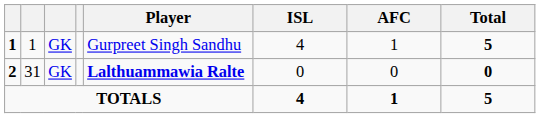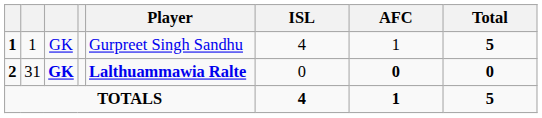(60, 72) normal -> (61, 72) bold
(394, 72) normal -> (396, 72) bold
